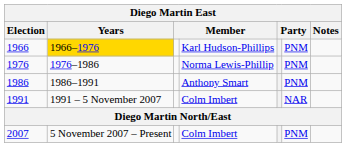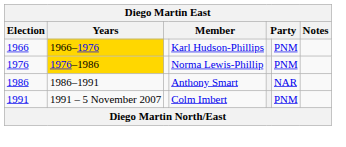(74, 64) no background -> (74, 64) gold background
(296, 82) PNM -> (285, 82) NAR
(296, 99) NAR -> (286, 99) PNM
- row: (18, 133)
